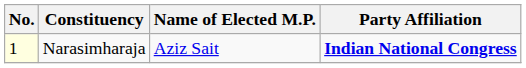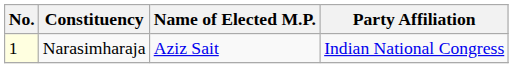(420, 48) bold -> (414, 48) normal
